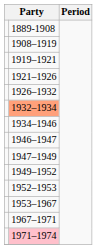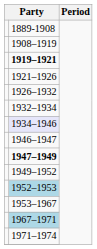(34, 60) normal -> (34, 60) bold
(34, 108) lightsalmon background -> (34, 108) no background
(34, 124) no background -> (34, 124) lavender background
(34, 156) normal -> (34, 156) bold
(34, 188) no background -> (34, 188) lightblue background
(34, 220) no background -> (34, 220) lightblue background
(34, 236) pink background -> (34, 236) no background
